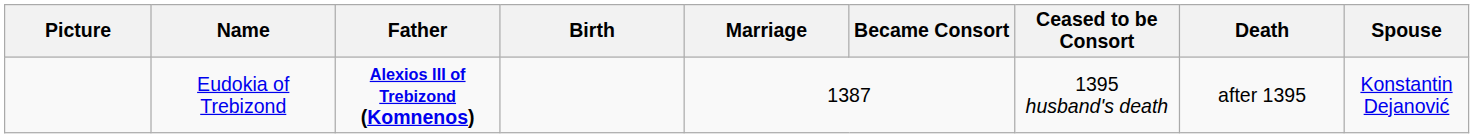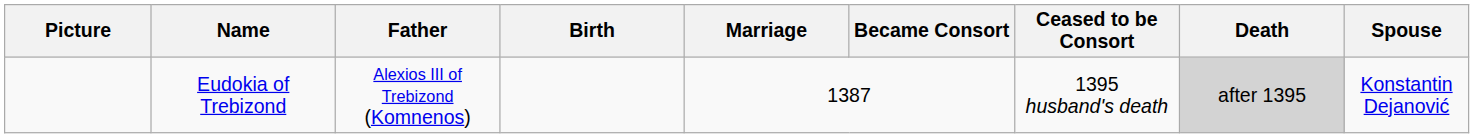(418, 94) bold -> (418, 96) normal
(1262, 94) no background -> (1262, 94) lightgrey background
